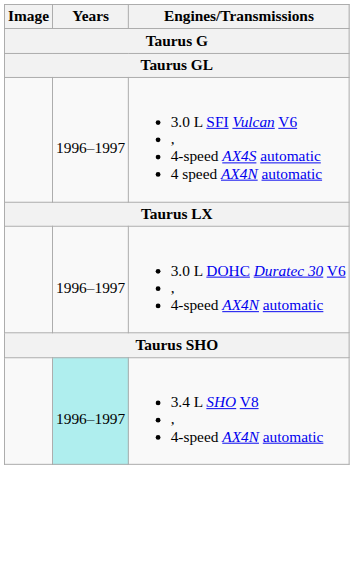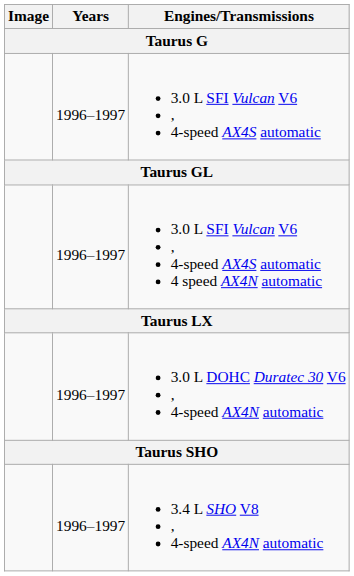+ row: (239, 115)
(91, 419) paleturquoise background -> (91, 526) no background
